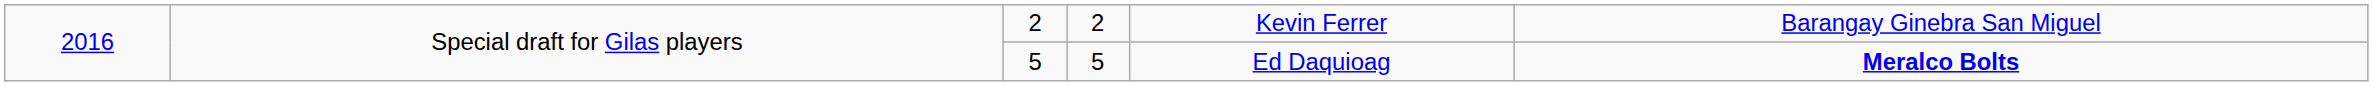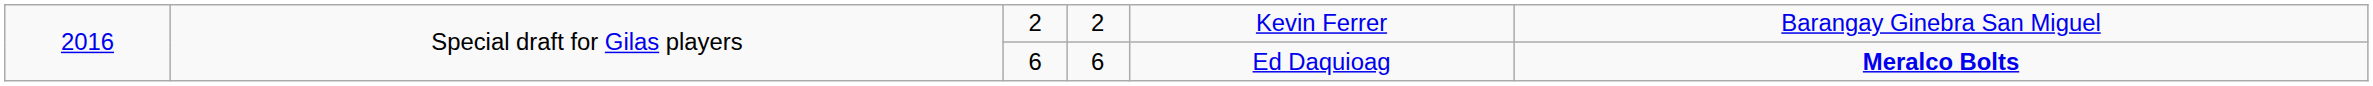(1035, 61) 5 -> (1035, 61) 6
(1098, 61) 5 -> (1098, 61) 6
